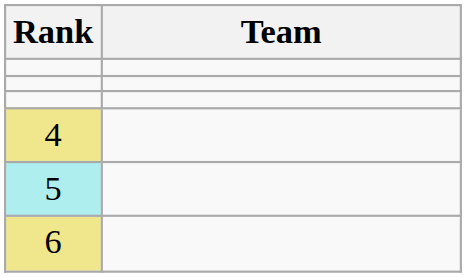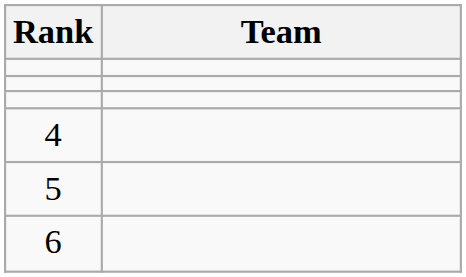(53, 133) khaki background -> (53, 133) no background
(53, 188) paleturquoise background -> (53, 188) no background
(53, 243) khaki background -> (53, 243) no background
